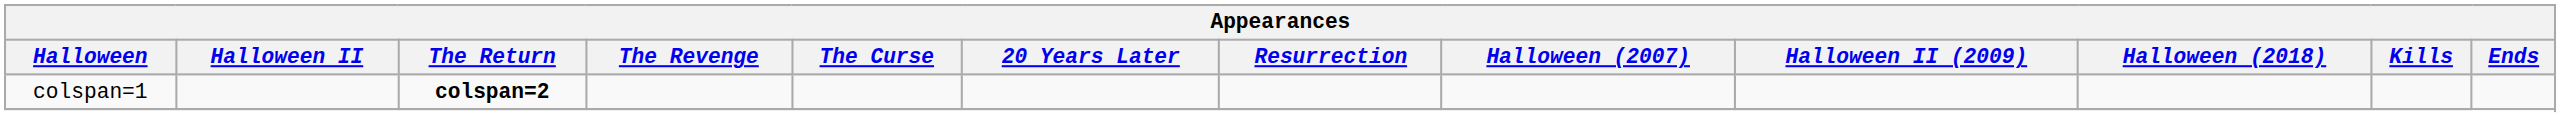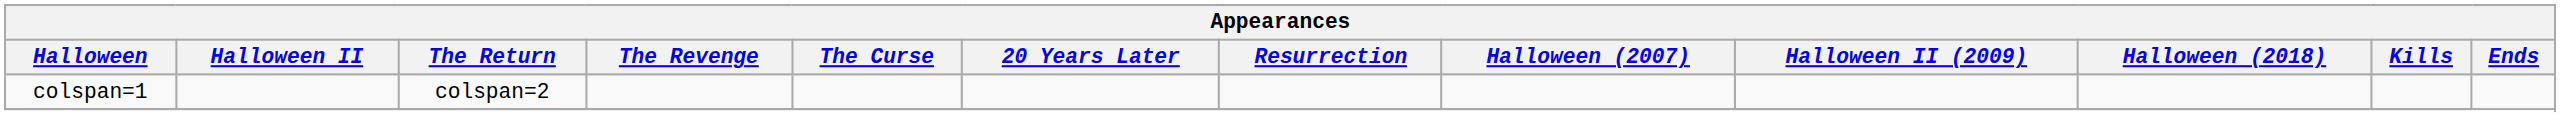(492, 93) bold -> (492, 93) normal
